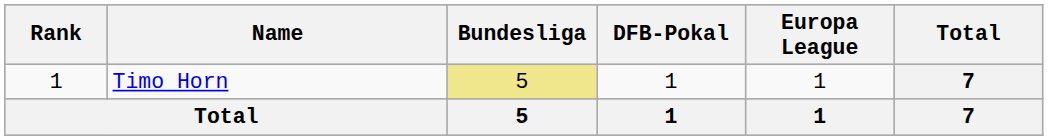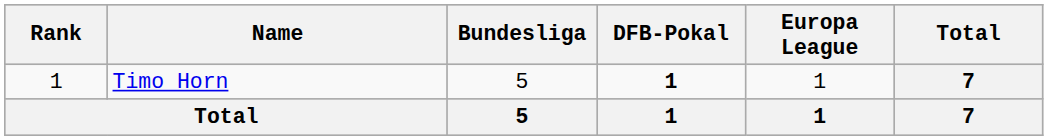(522, 82) khaki background -> (522, 82) no background
(671, 82) normal -> (671, 82) bold
